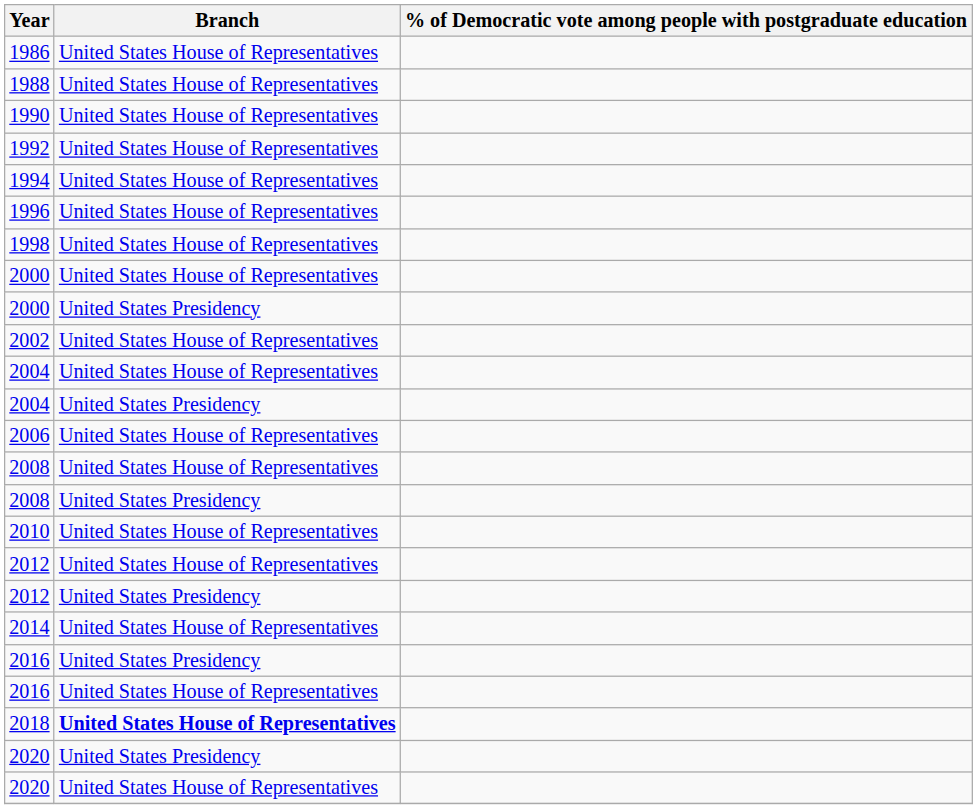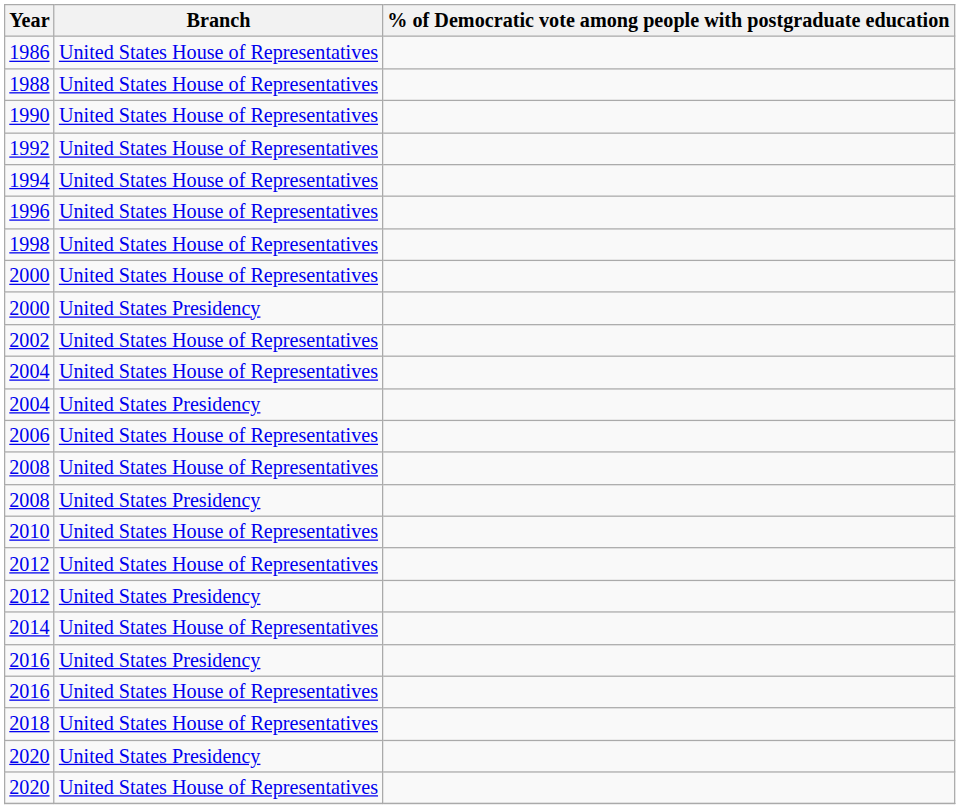(227, 723) bold -> (218, 723) normal
